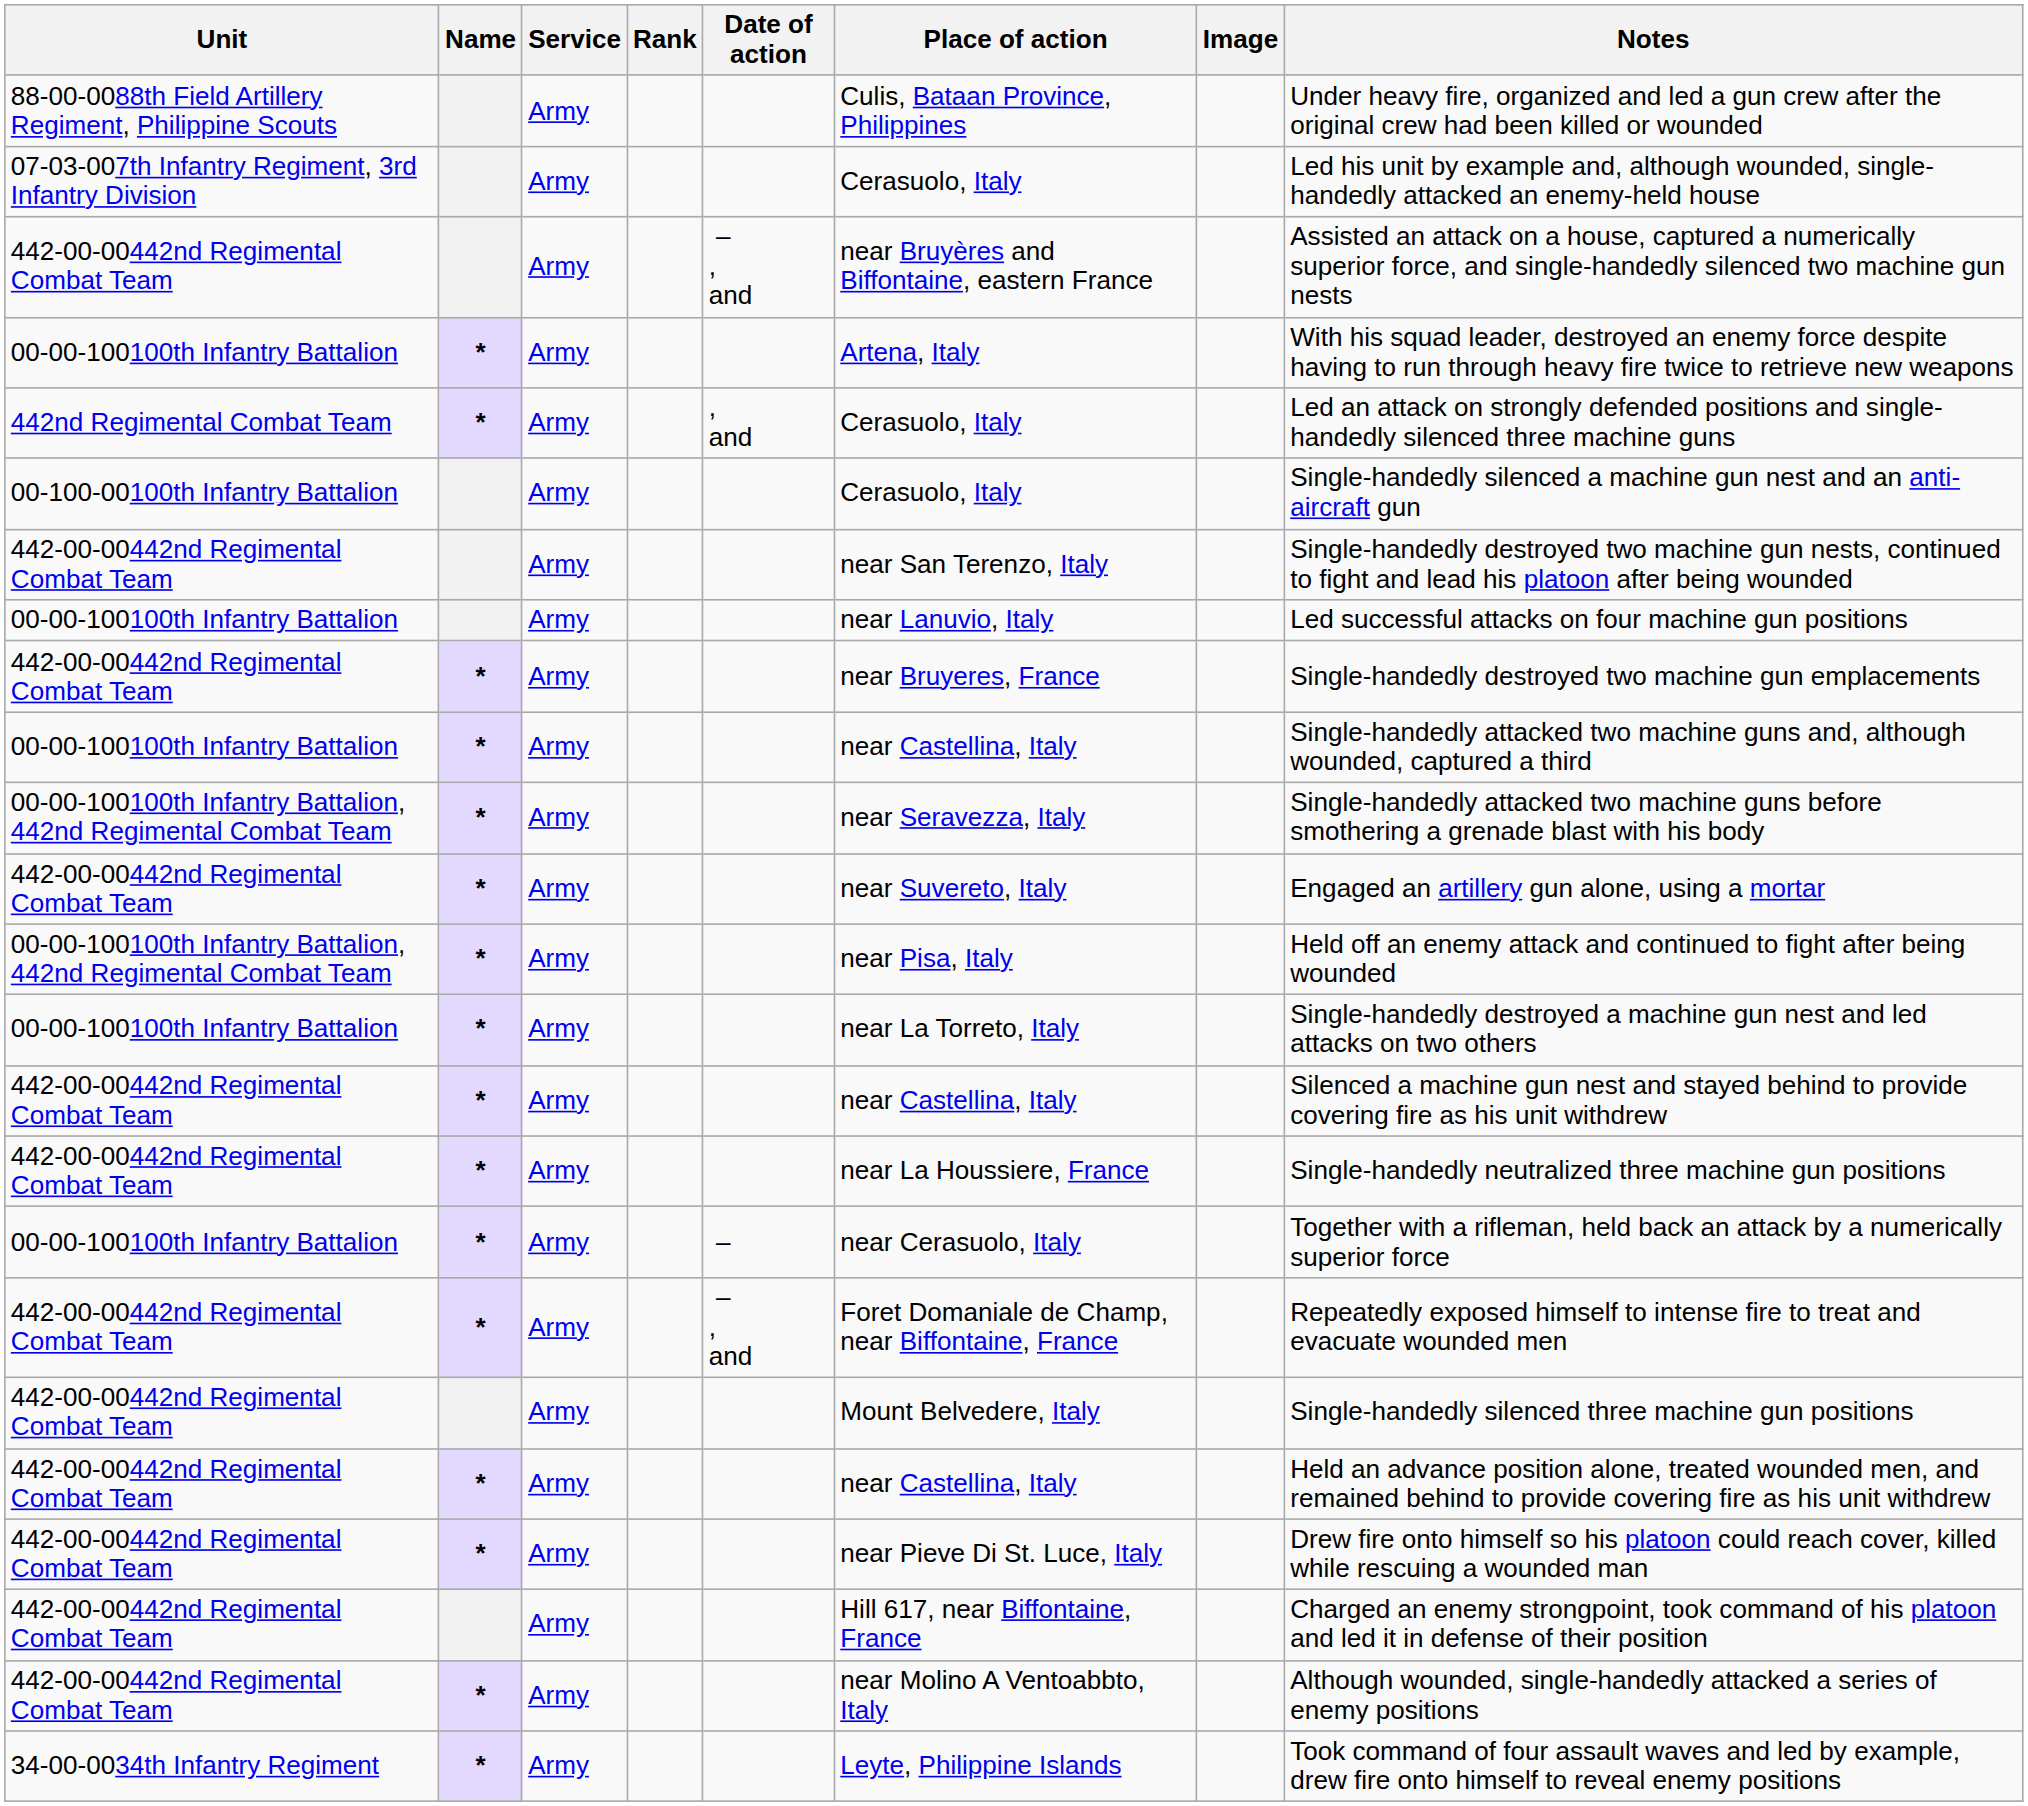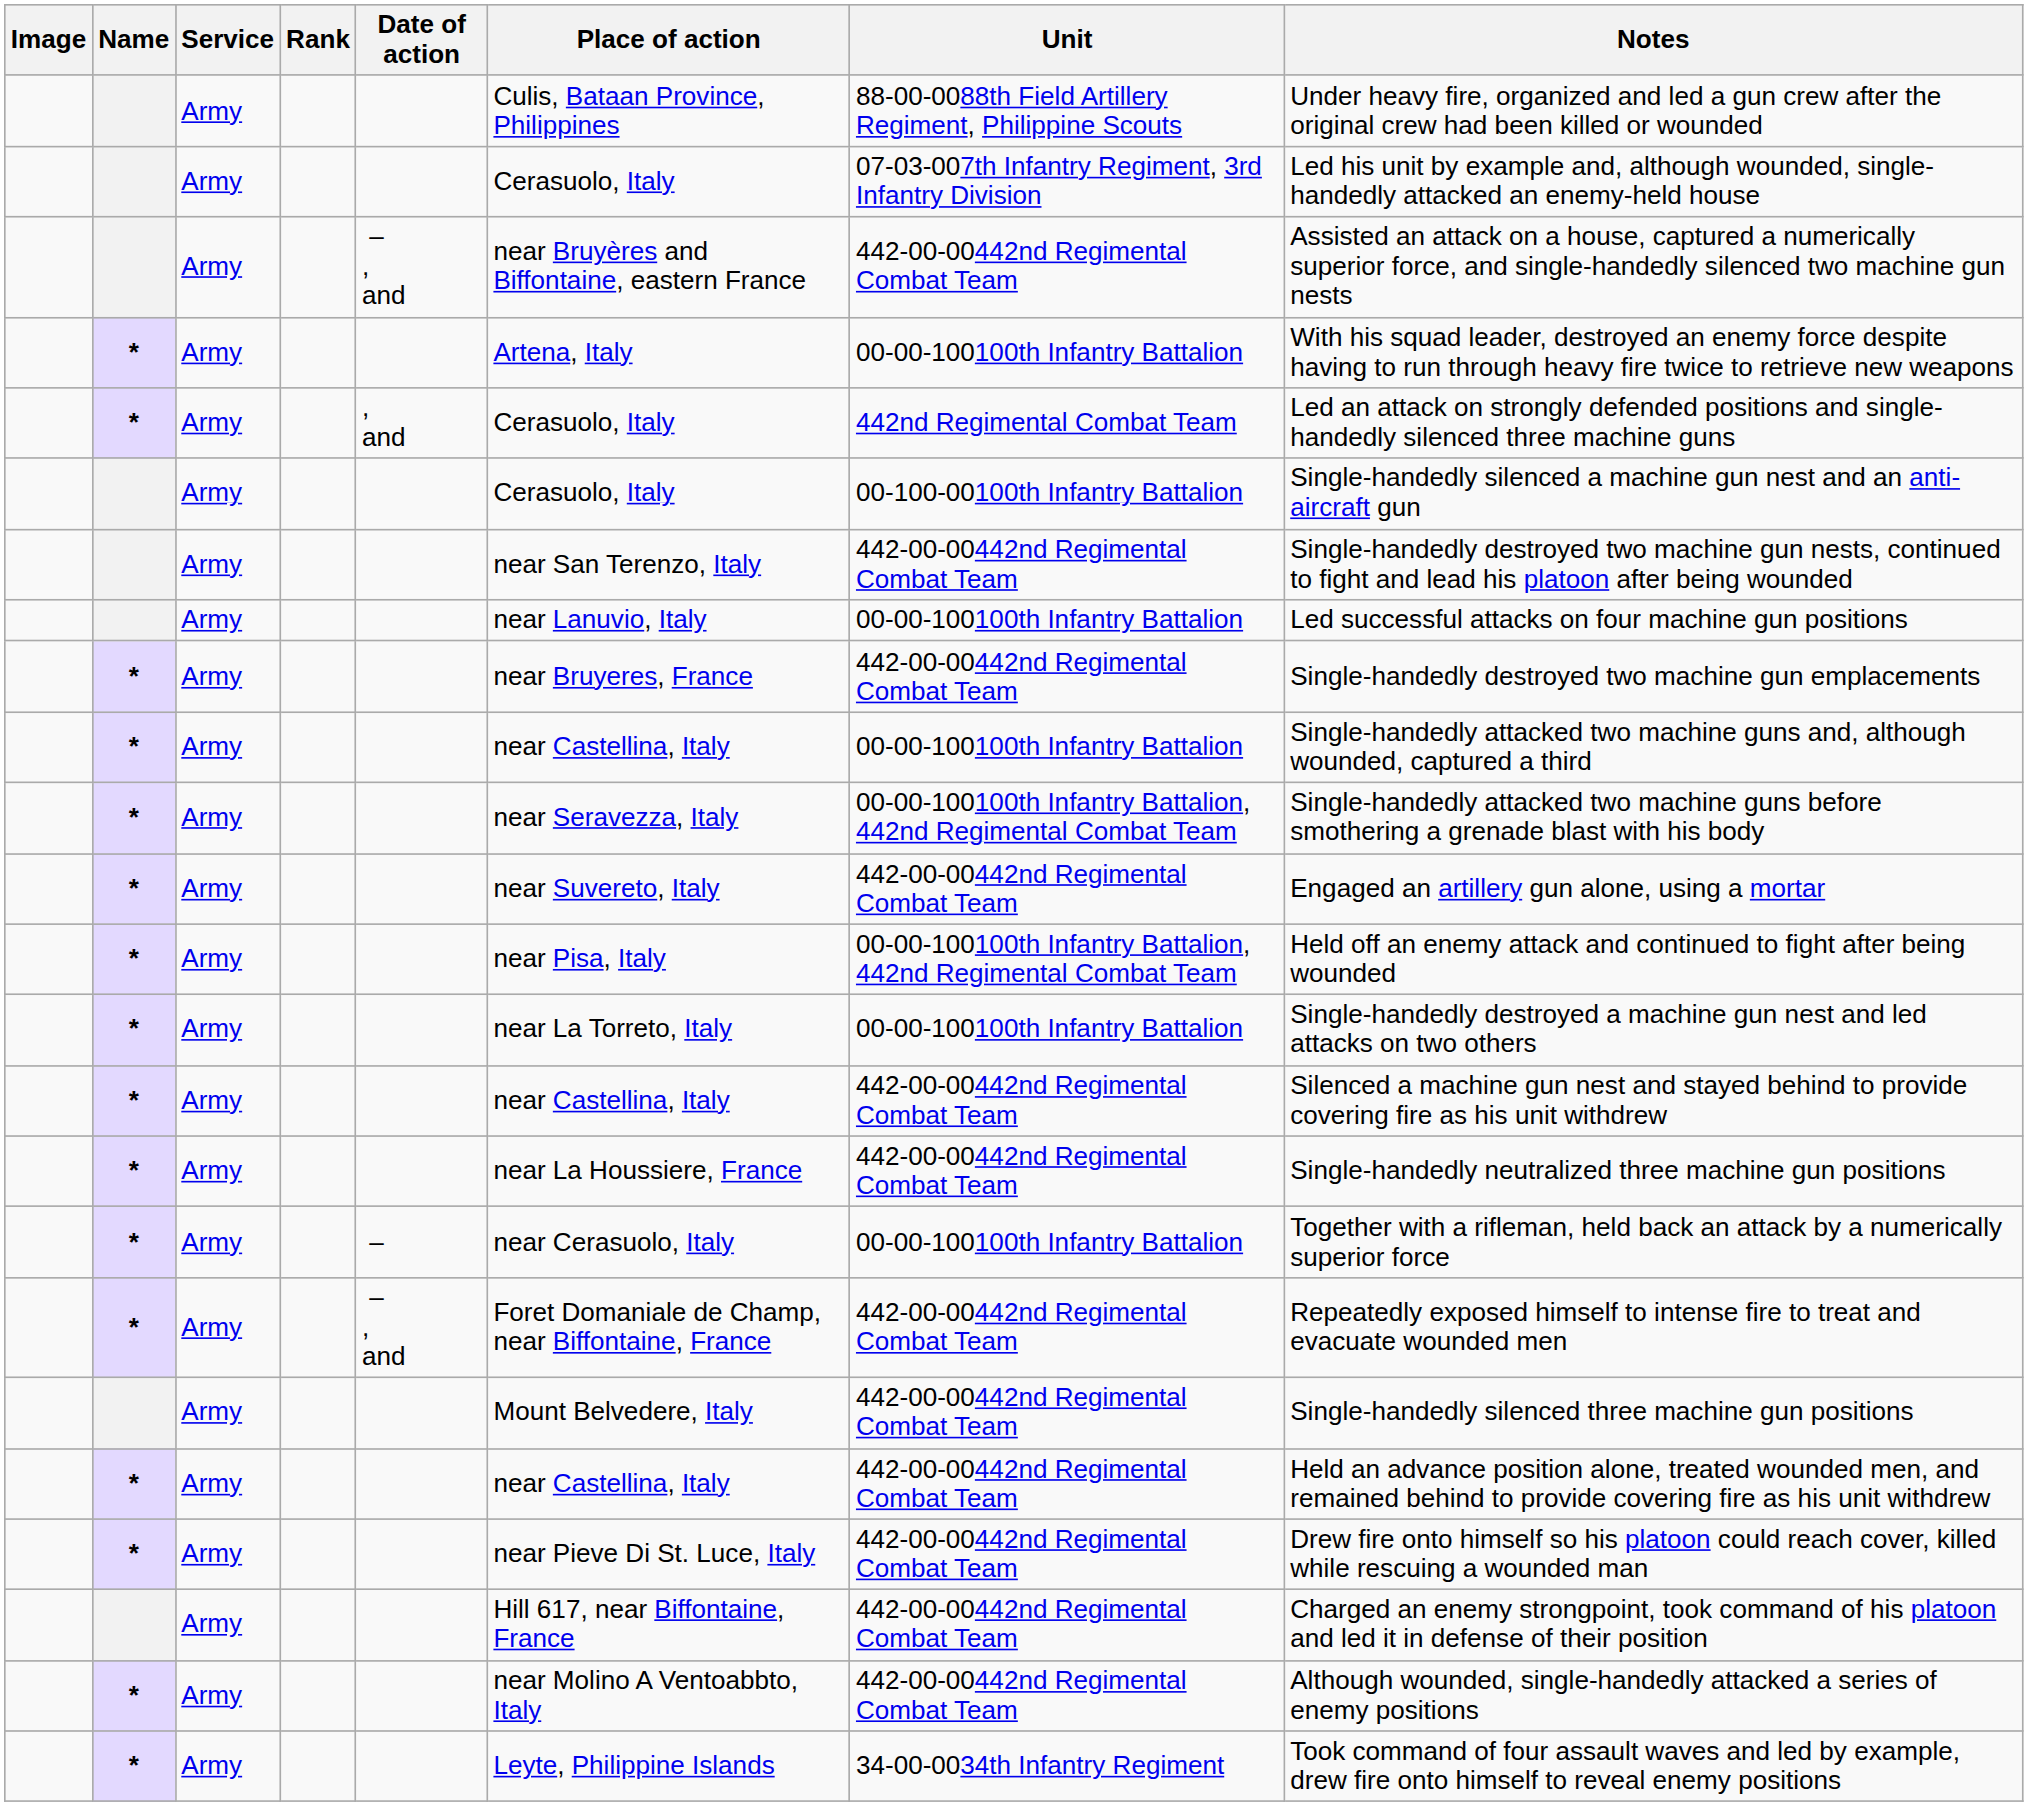columns swapped: (1241, 39) <-> (222, 39)
